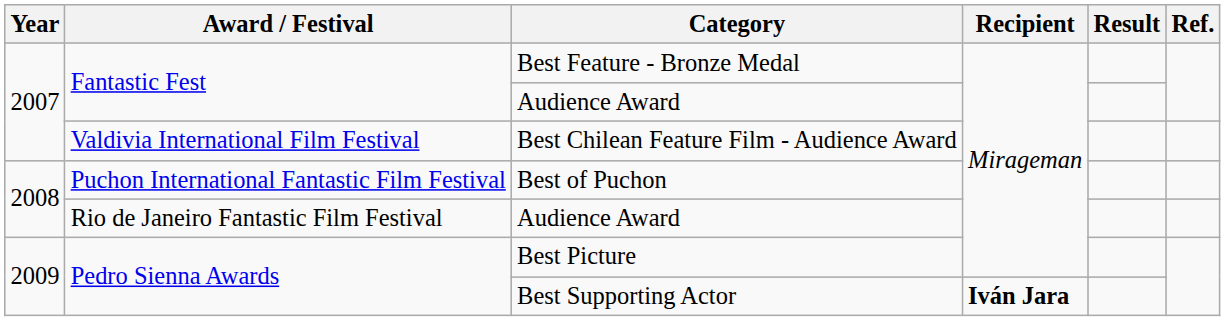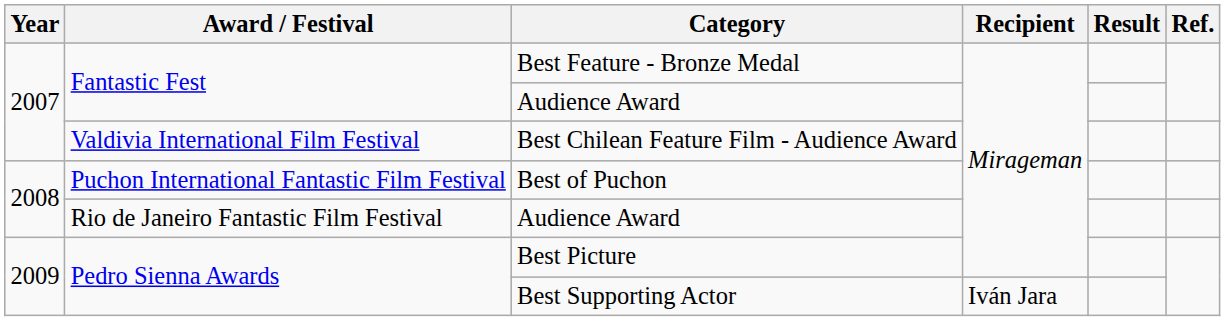(1019, 295) bold -> (1013, 295) normal
